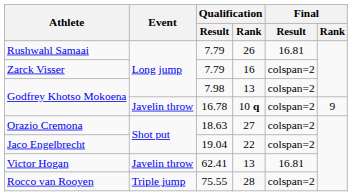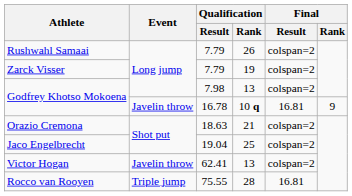(291, 50) 16.81 -> (291, 50) colspan=2
(249, 69) 16 -> (249, 69) 19
(291, 107) colspan=2 -> (291, 107) 16.81
(249, 125) 27 -> (249, 125) 21
(249, 144) 22 -> (249, 144) 25
(291, 163) 16.81 -> (291, 163) colspan=2
(291, 182) colspan=2 -> (291, 182) 16.81
